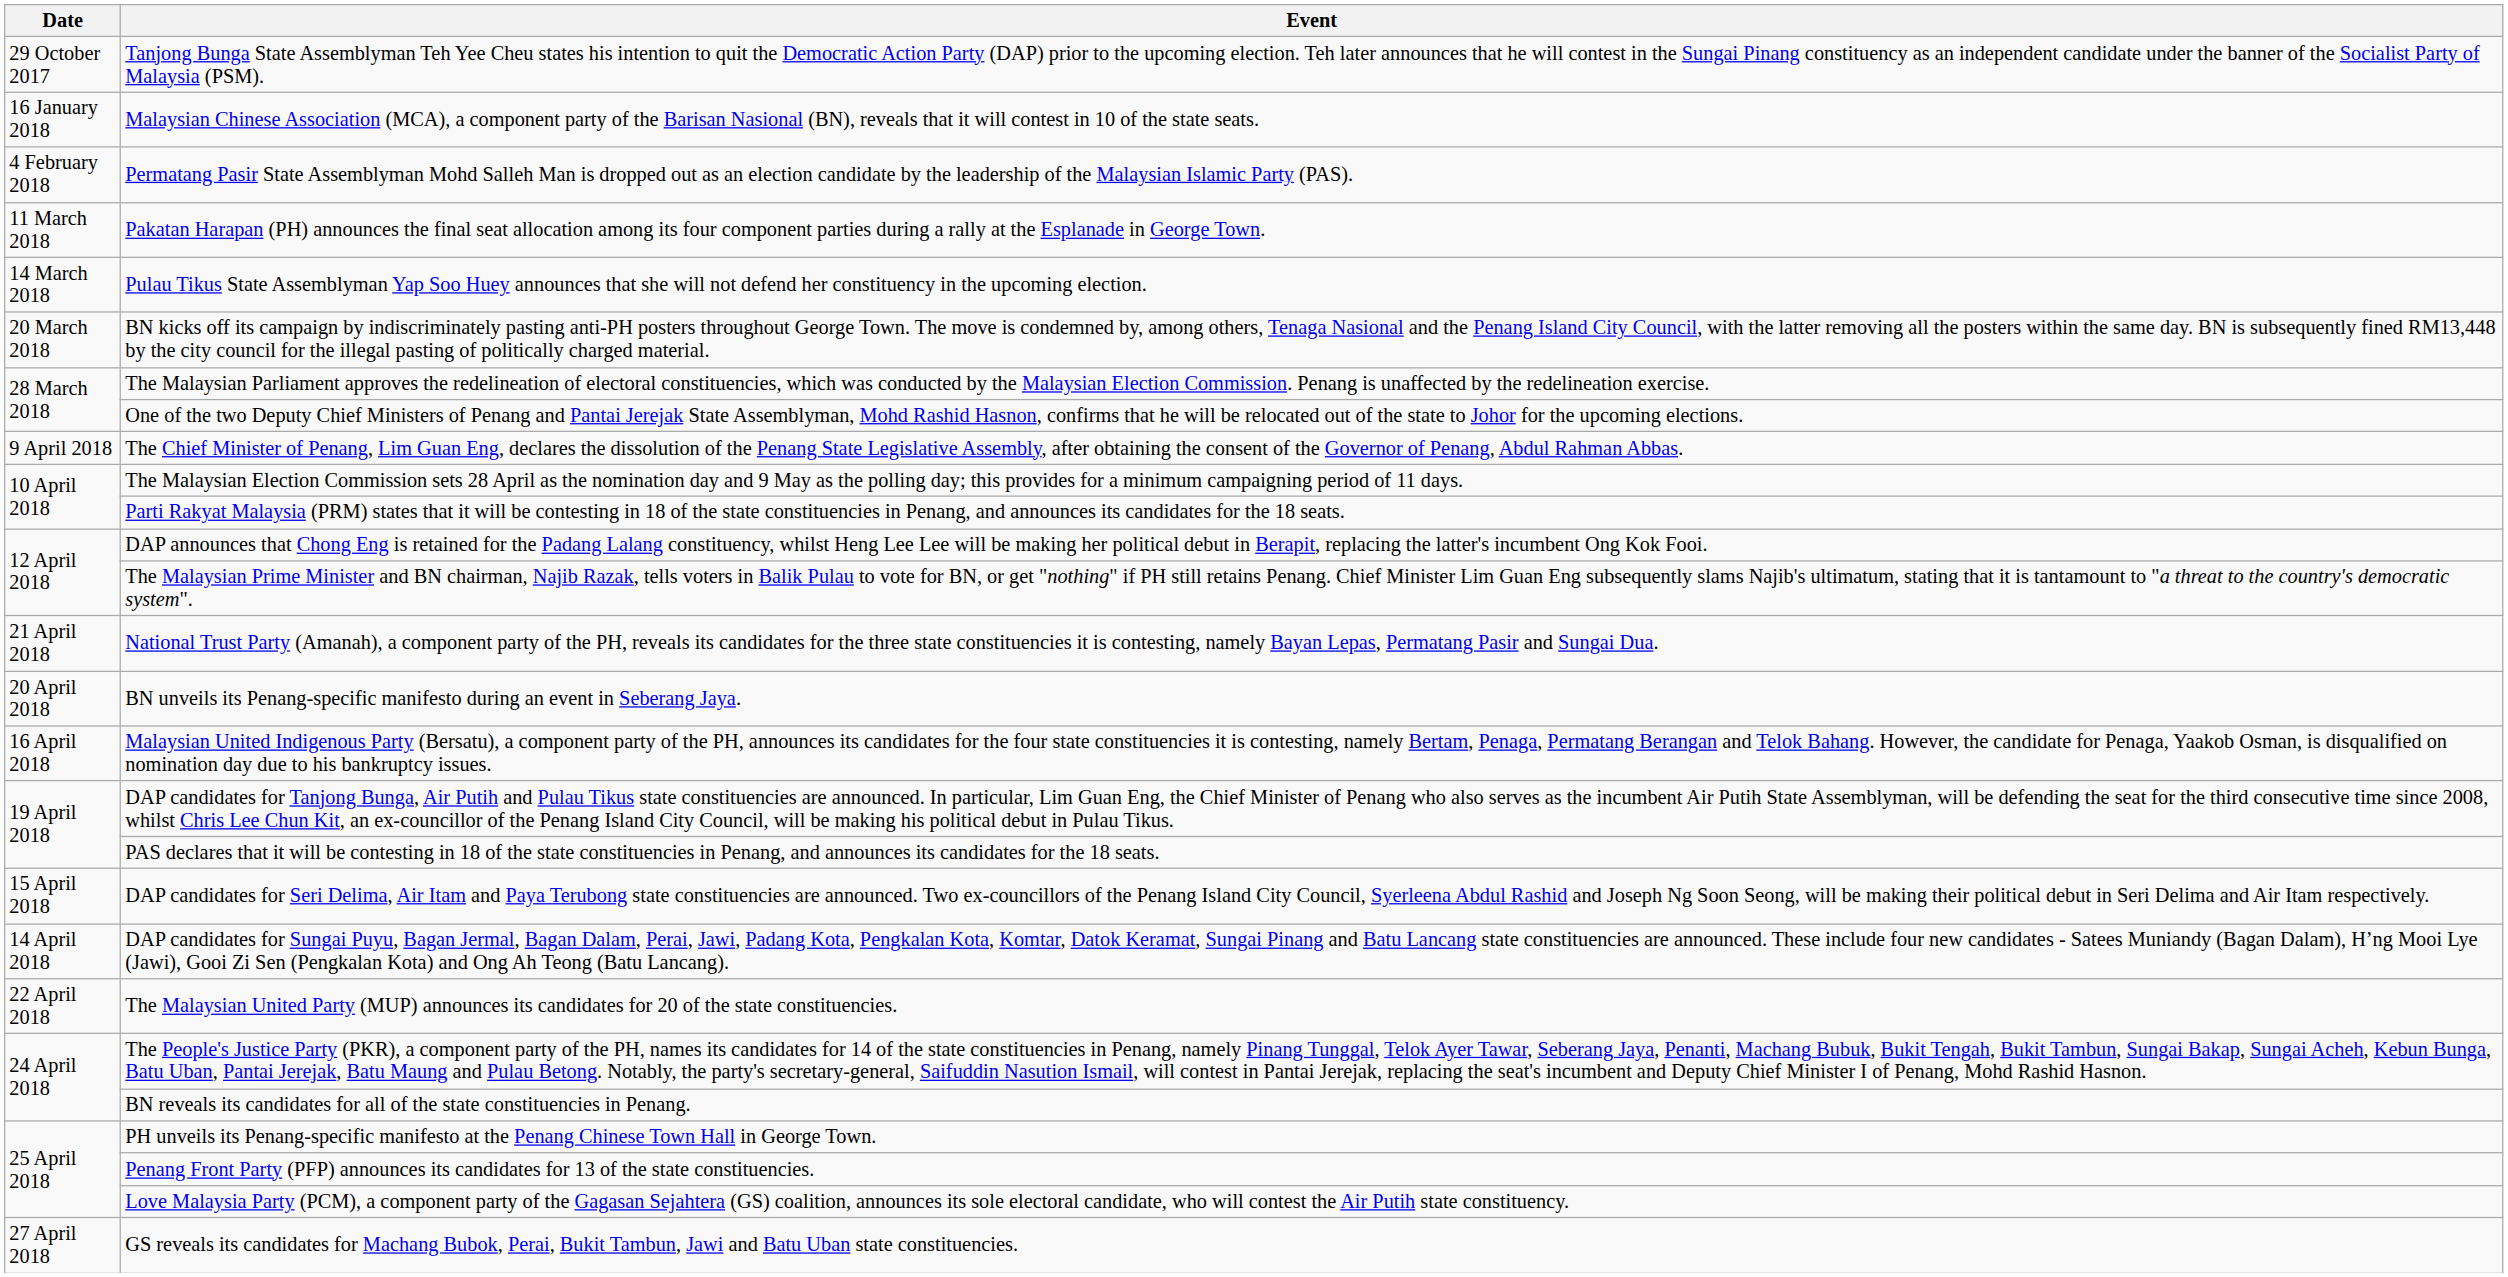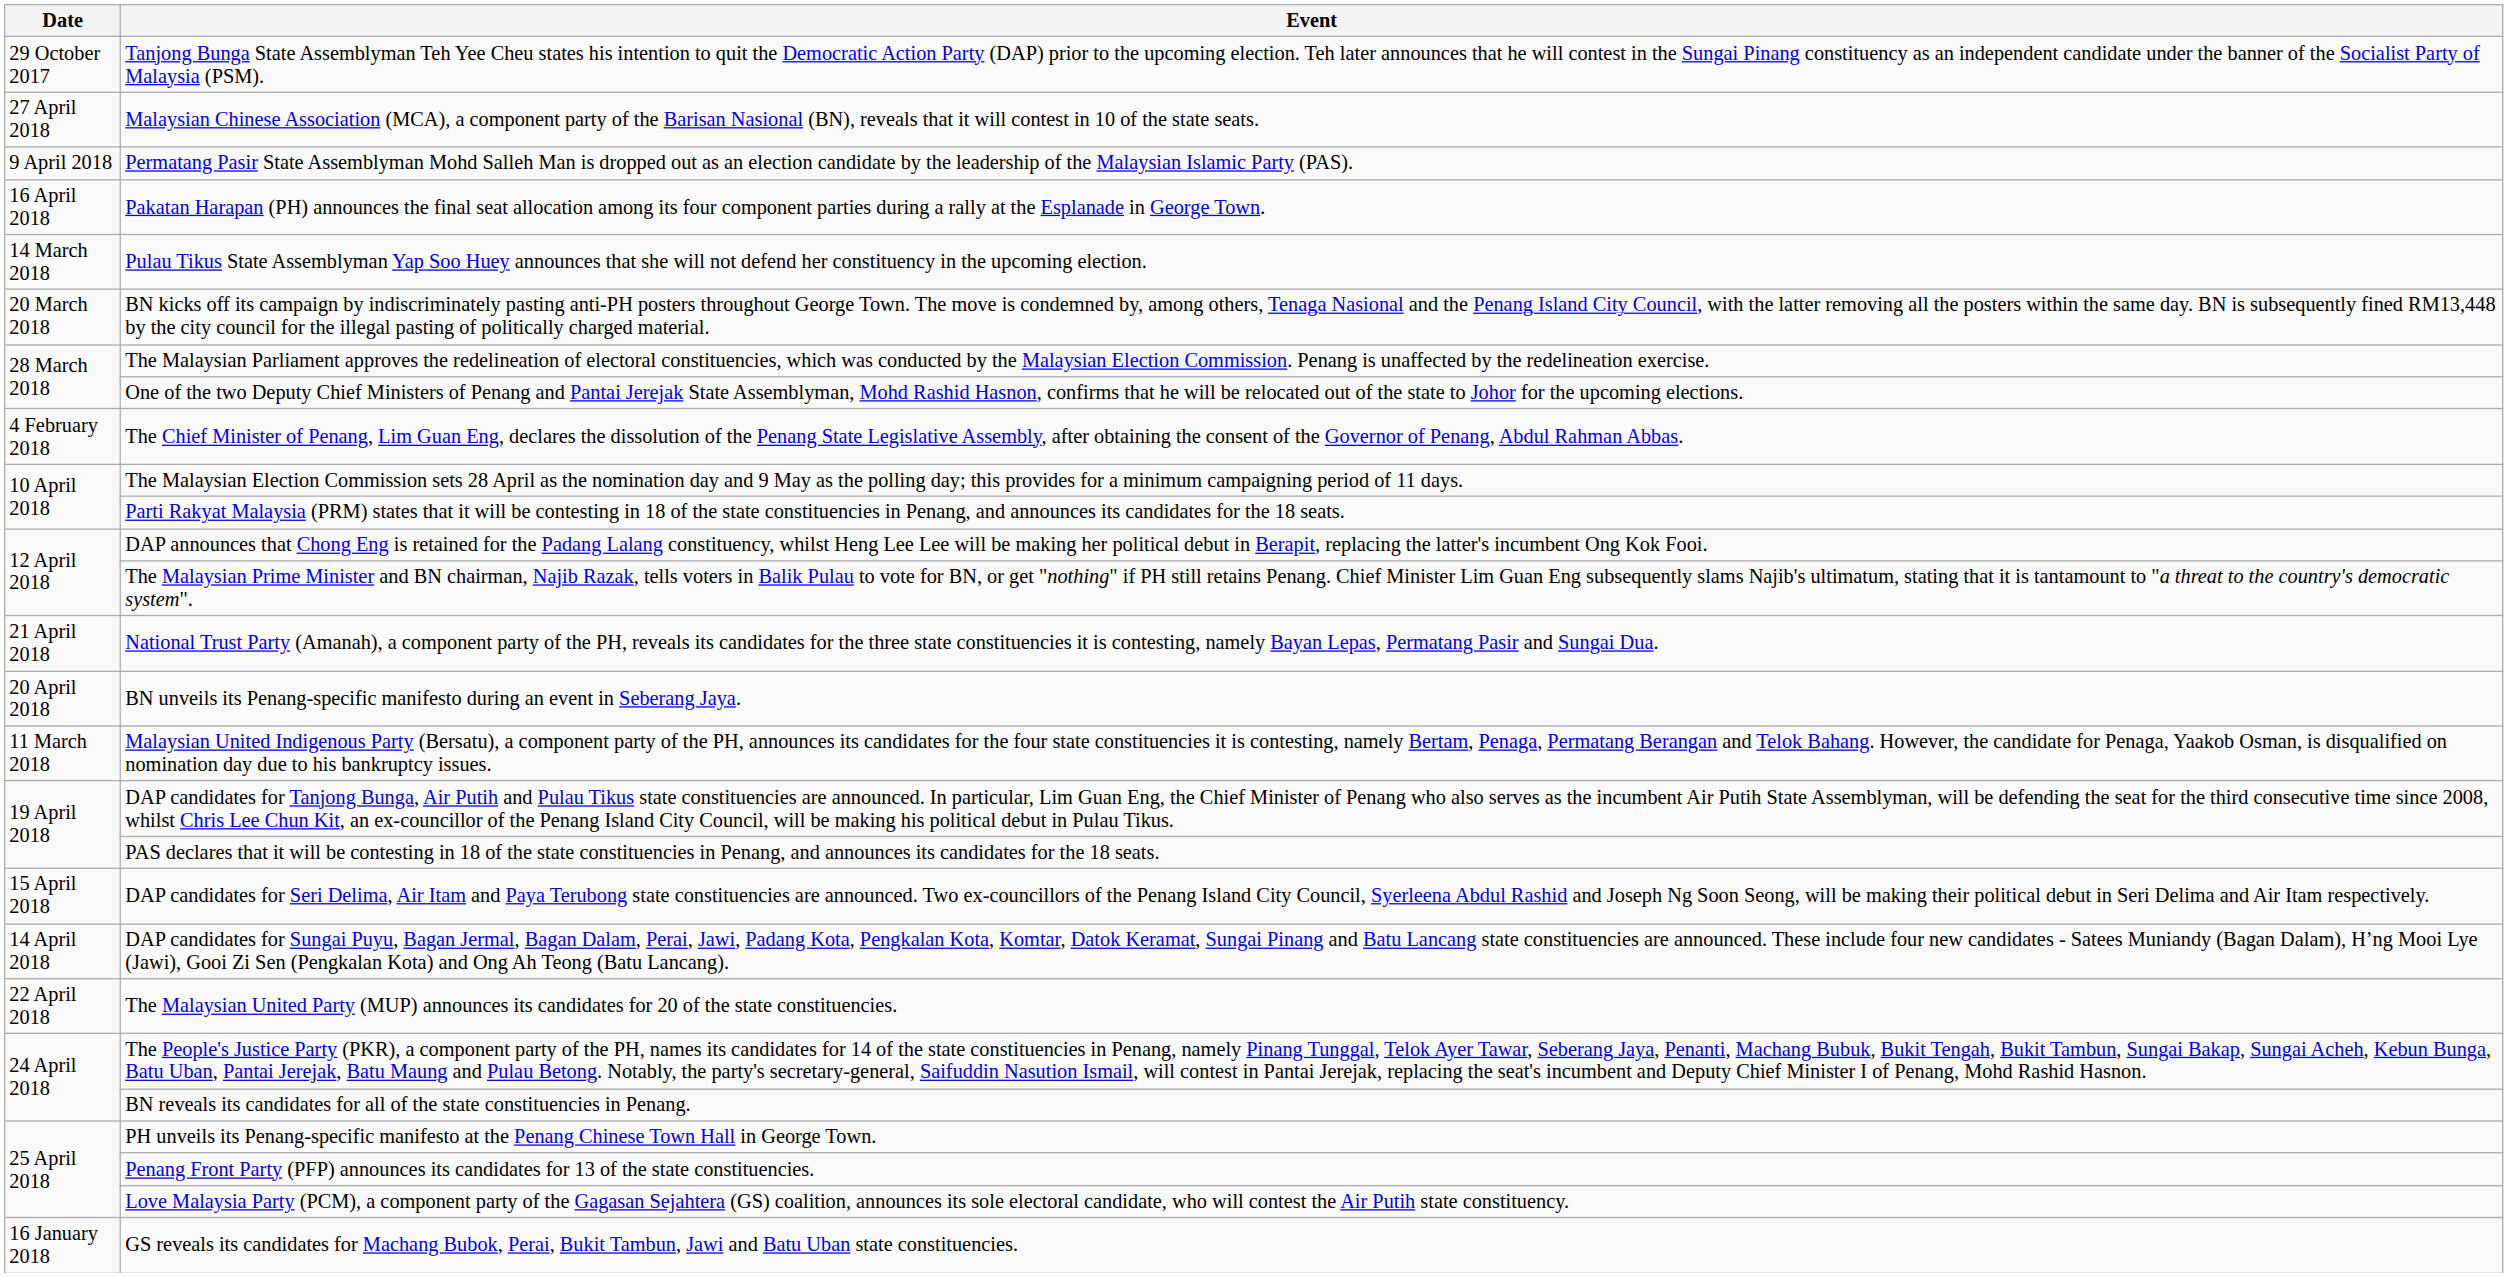(54, 119) 16 January 2018 -> (43, 119) 27 April 2018
(54, 174) 4 February 2018 -> (61, 163) 9 April 2018
(48, 229) 11 March 2018 -> (43, 206) 16 April 2018
(61, 447) 9 April 2018 -> (54, 436) 4 February 2018
(43, 753) 16 April 2018 -> (48, 753) 11 March 2018
(43, 1245) 27 April 2018 -> (54, 1245) 16 January 2018
